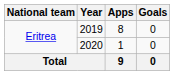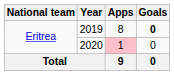(153, 29) normal -> (153, 29) bold
(121, 45) no background -> (121, 45) pink background
